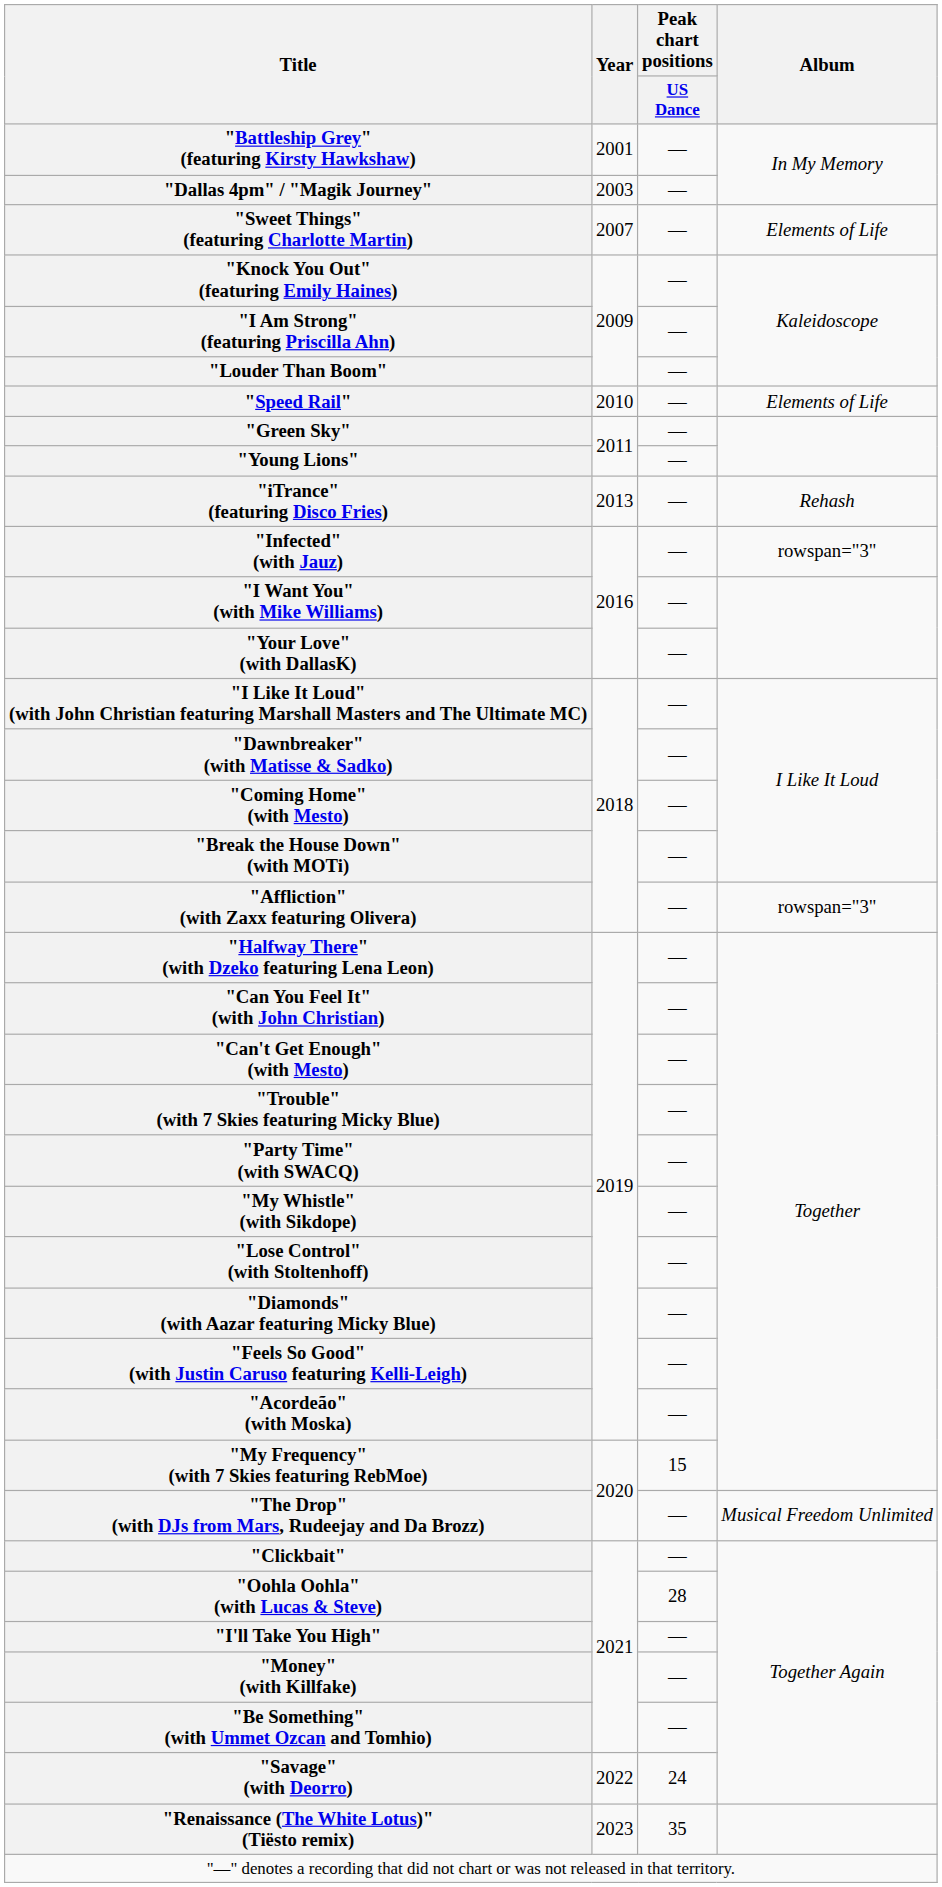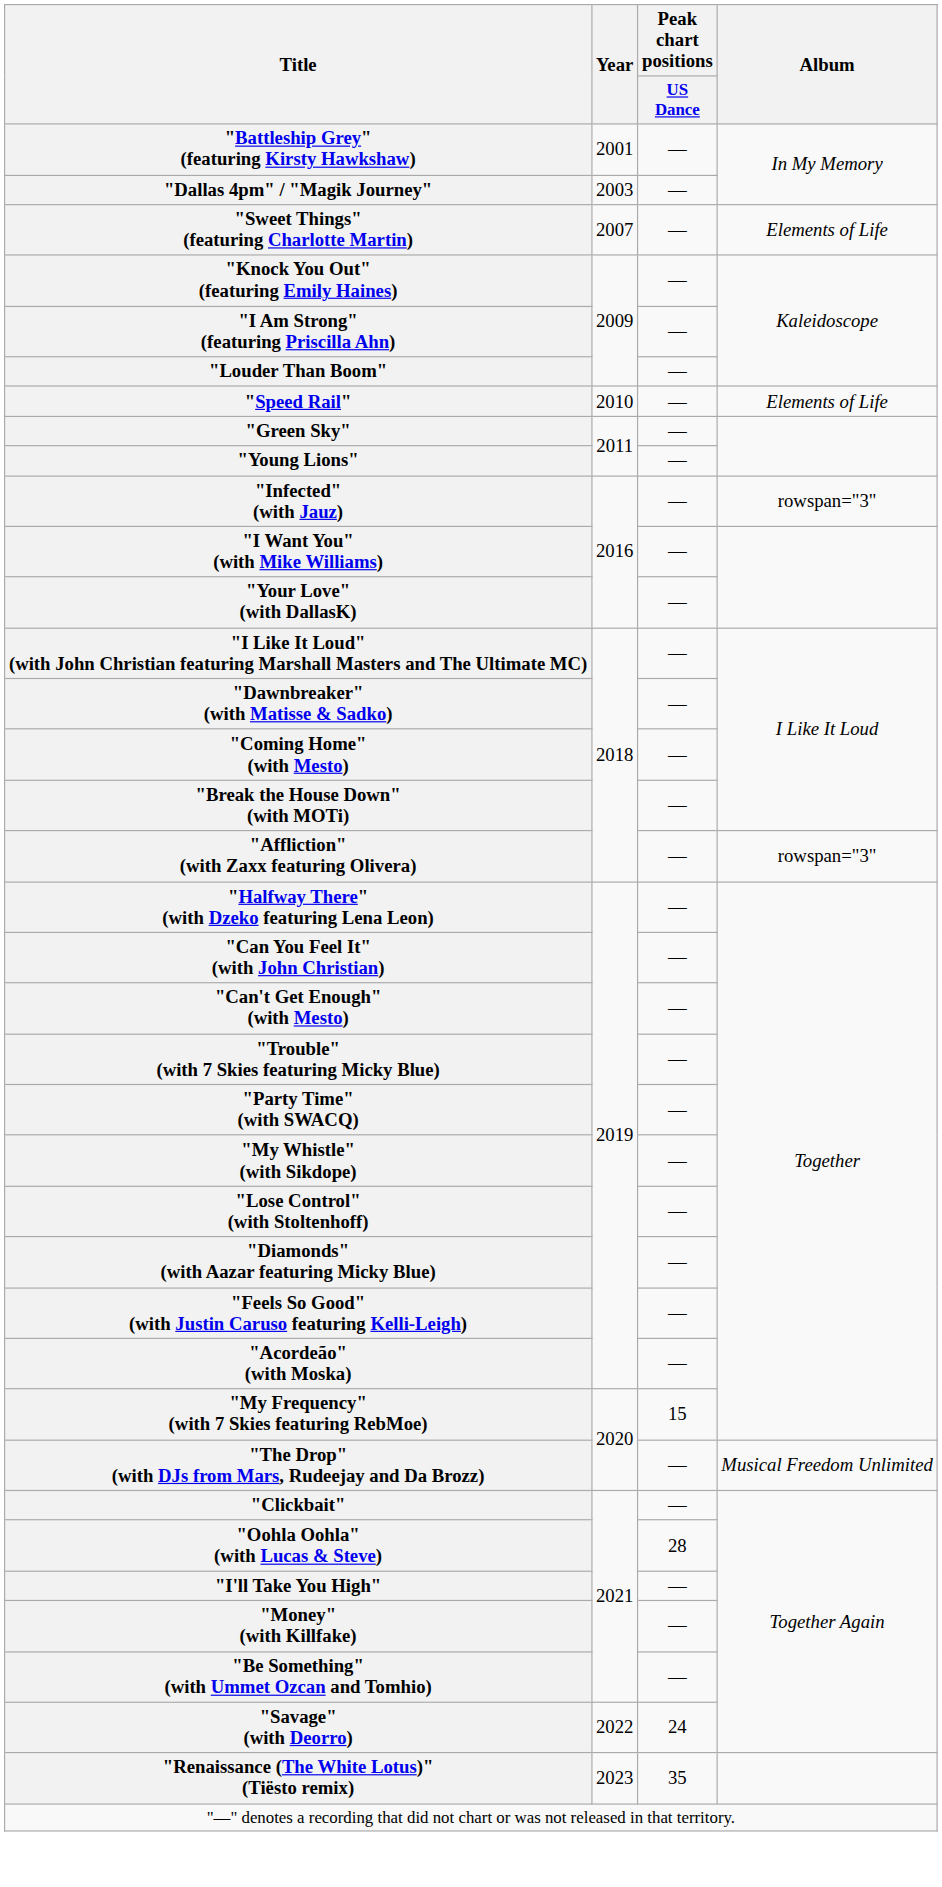- row: (298, 500)
